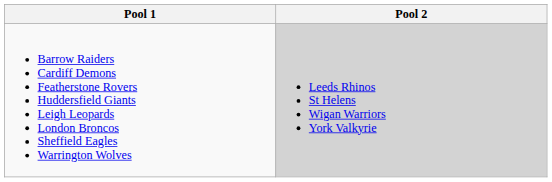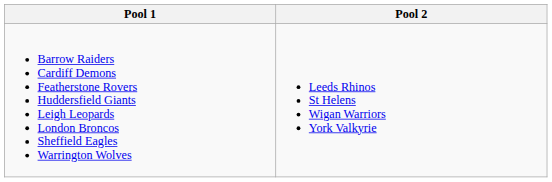(411, 107) lightgrey background -> (411, 107) no background
